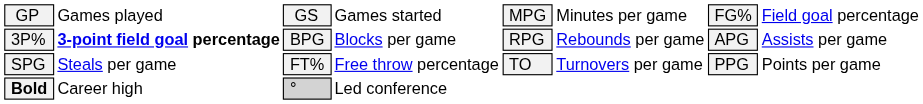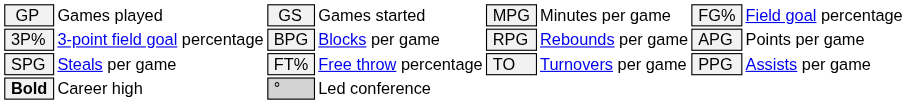(169, 40) bold -> (160, 40) normal
(824, 40) Assists per game -> (805, 40) Points per game
(821, 64) Points per game -> (808, 64) Assists per game
